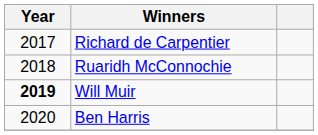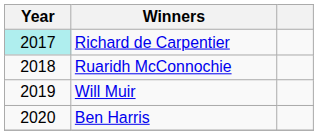(38, 42) no background -> (38, 42) paleturquoise background
(38, 92) bold -> (38, 92) normal
